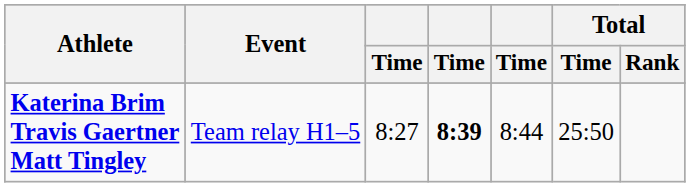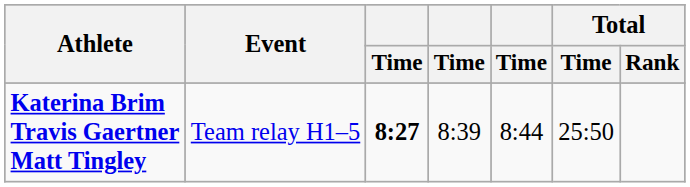(397, 132) normal -> (397, 132) bold
(459, 132) bold -> (459, 132) normal
